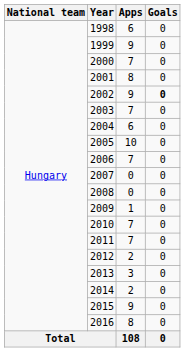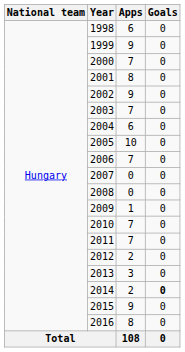(163, 94) bold -> (163, 94) normal
(163, 290) normal -> (163, 290) bold
